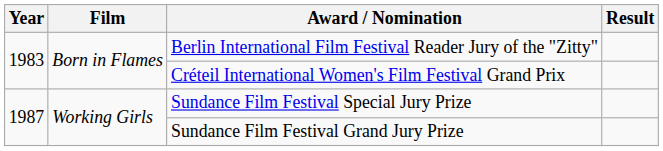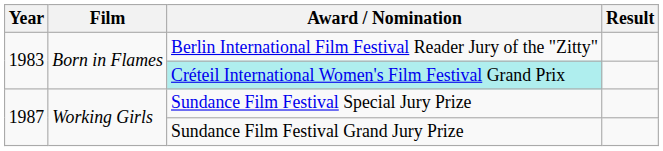(368, 74) no background -> (368, 74) paleturquoise background
